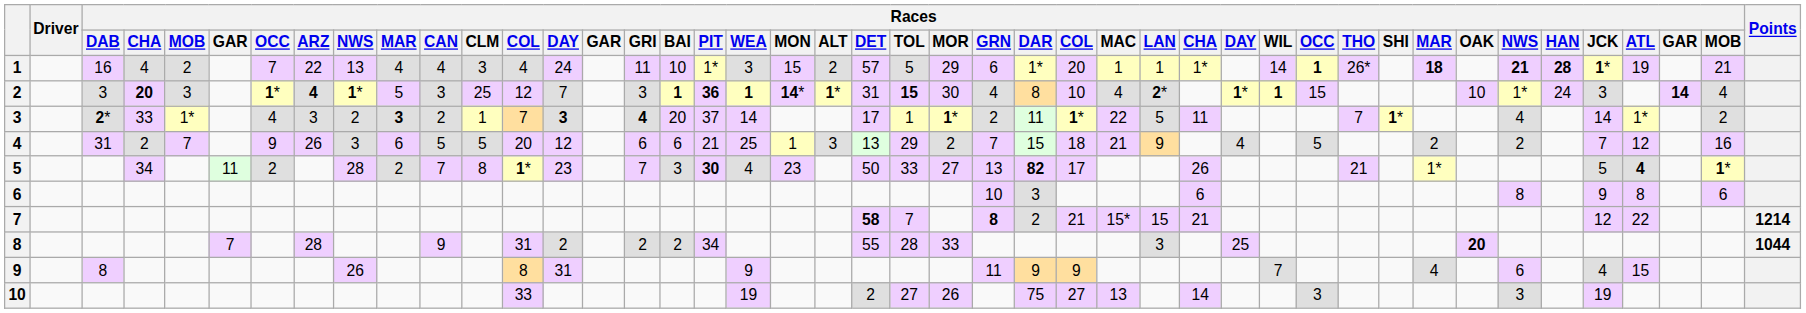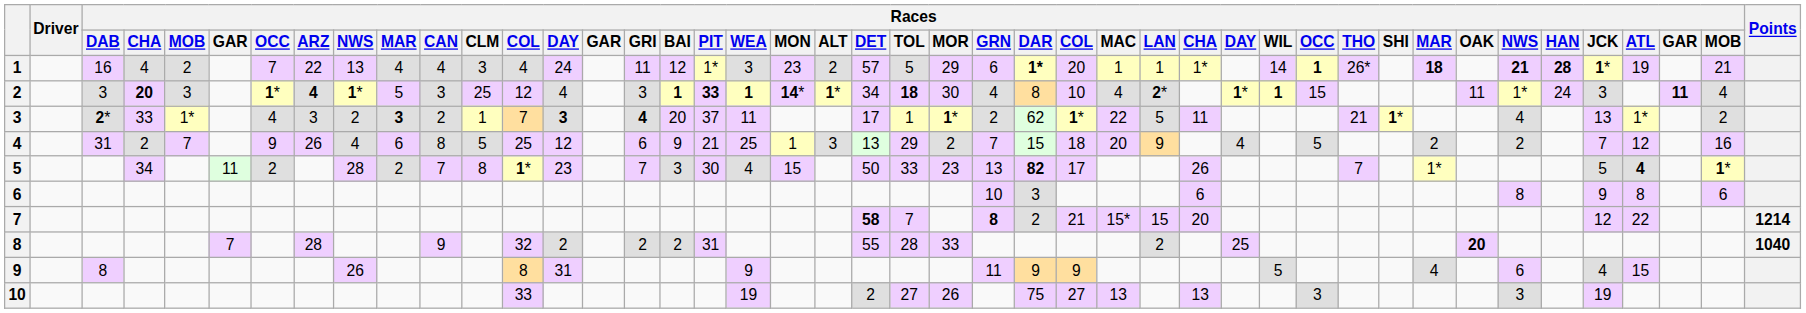(677, 68) 10 -> (677, 68) 12
(793, 68) 15 -> (793, 68) 23
(1036, 68) normal -> (1036, 68) bold
(563, 93) 7 -> (563, 93) 4
(711, 93) 36 -> (711, 93) 33
(871, 93) 31 -> (871, 93) 34
(909, 93) 15 -> (909, 93) 18
(1477, 93) 10 -> (1477, 93) 11
(1680, 93) 14 -> (1680, 93) 11
(749, 119) 14 -> (749, 119) 11
(1036, 119) 11 -> (1036, 119) 62
(1359, 119) 7 -> (1359, 119) 21
(1603, 119) 14 -> (1603, 119) 13
(355, 144) 3 -> (355, 144) 4
(441, 144) 5 -> (441, 144) 8
(523, 144) 20 -> (523, 144) 25
(677, 144) 6 -> (677, 144) 9
(1118, 144) 21 -> (1118, 144) 20
(711, 169) bold -> (711, 169) normal
(793, 169) 23 -> (793, 169) 15
(951, 169) 27 -> (951, 169) 23
(1359, 169) 21 -> (1359, 169) 7
(1200, 220) 21 -> (1200, 220) 20
(523, 245) 31 -> (523, 245) 32
(711, 245) 34 -> (711, 245) 31
(1160, 245) 3 -> (1160, 245) 2
(1773, 245) 1044 -> (1773, 245) 1040
(1278, 270) 7 -> (1278, 270) 5
(1200, 296) 14 -> (1200, 296) 13
